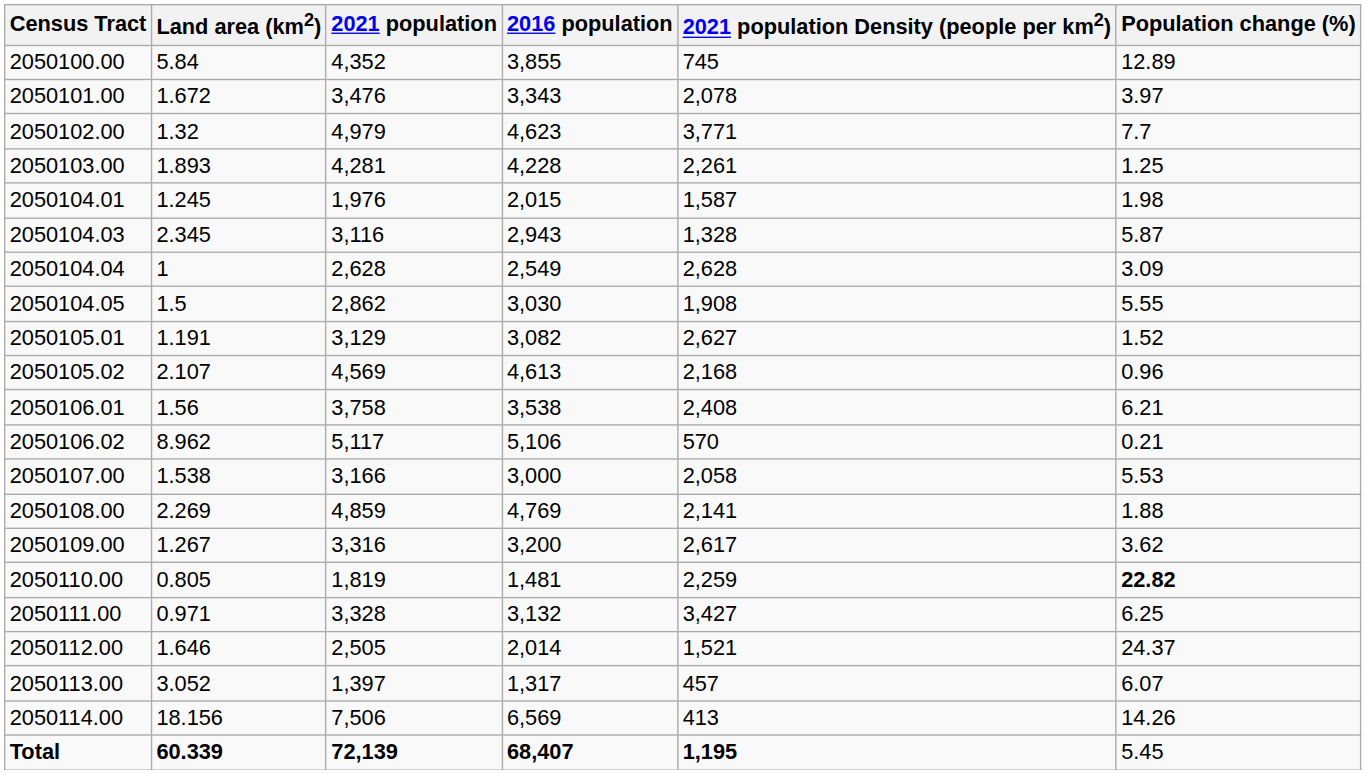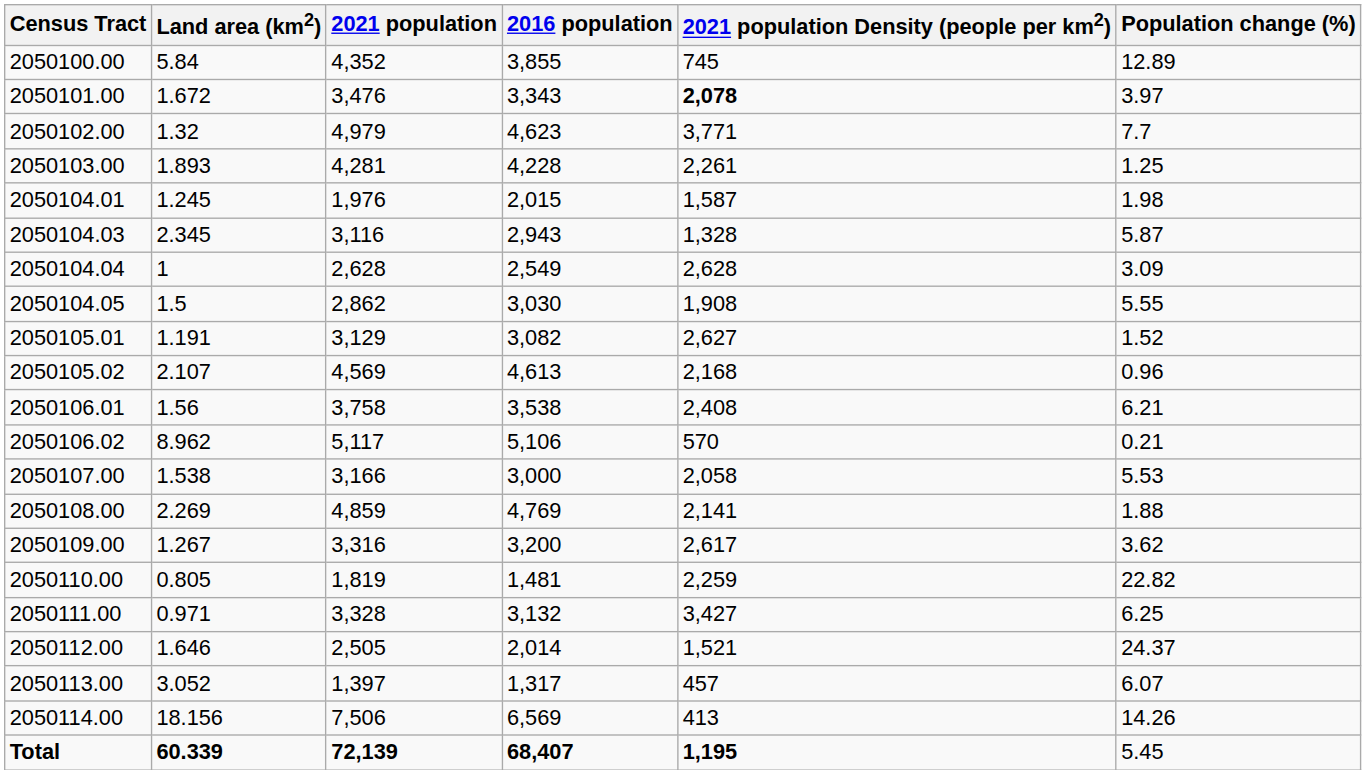(710, 96) normal -> (710, 96) bold
(1148, 579) bold -> (1148, 579) normal
